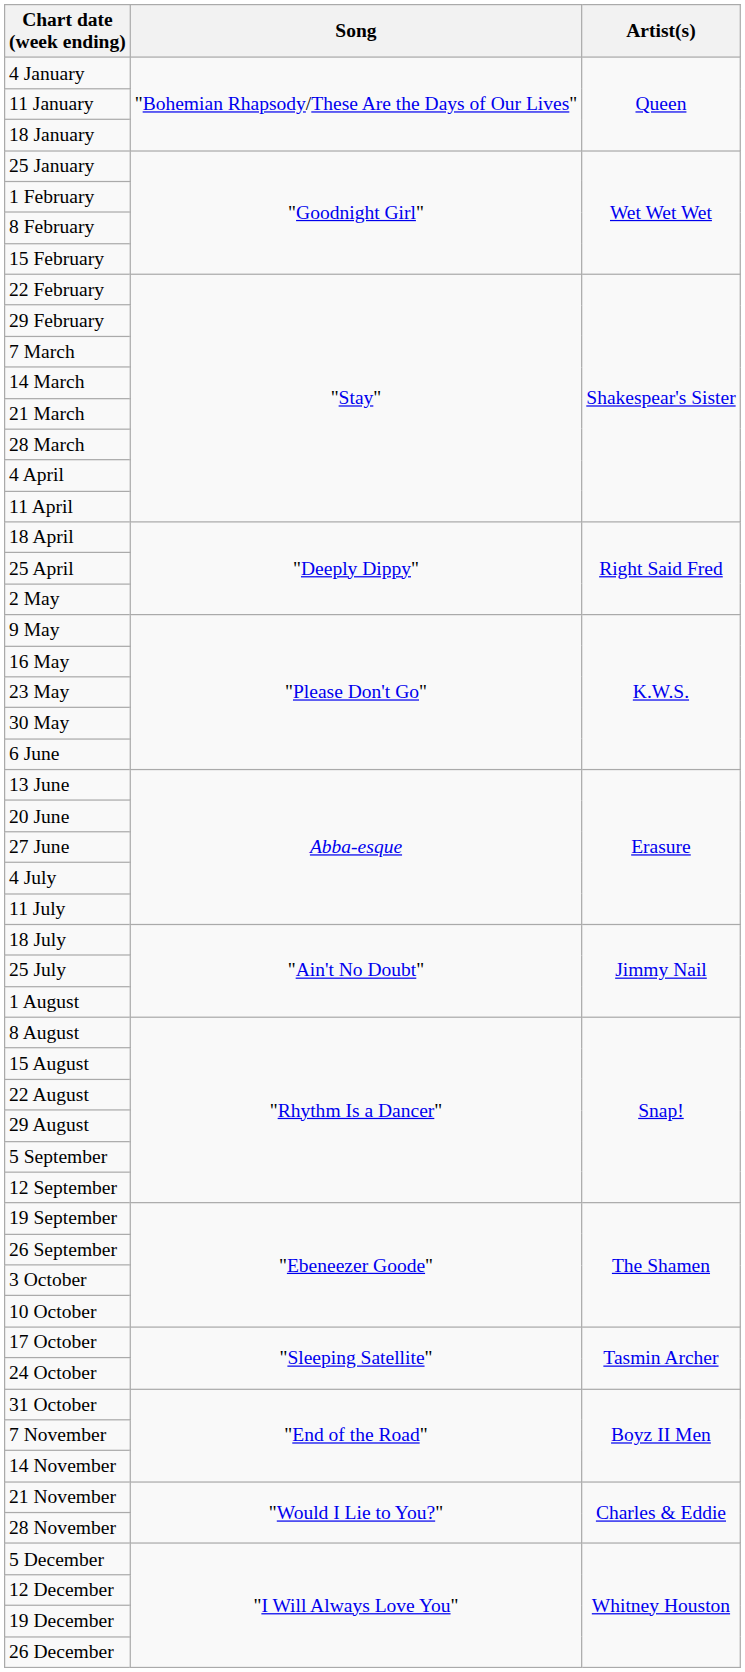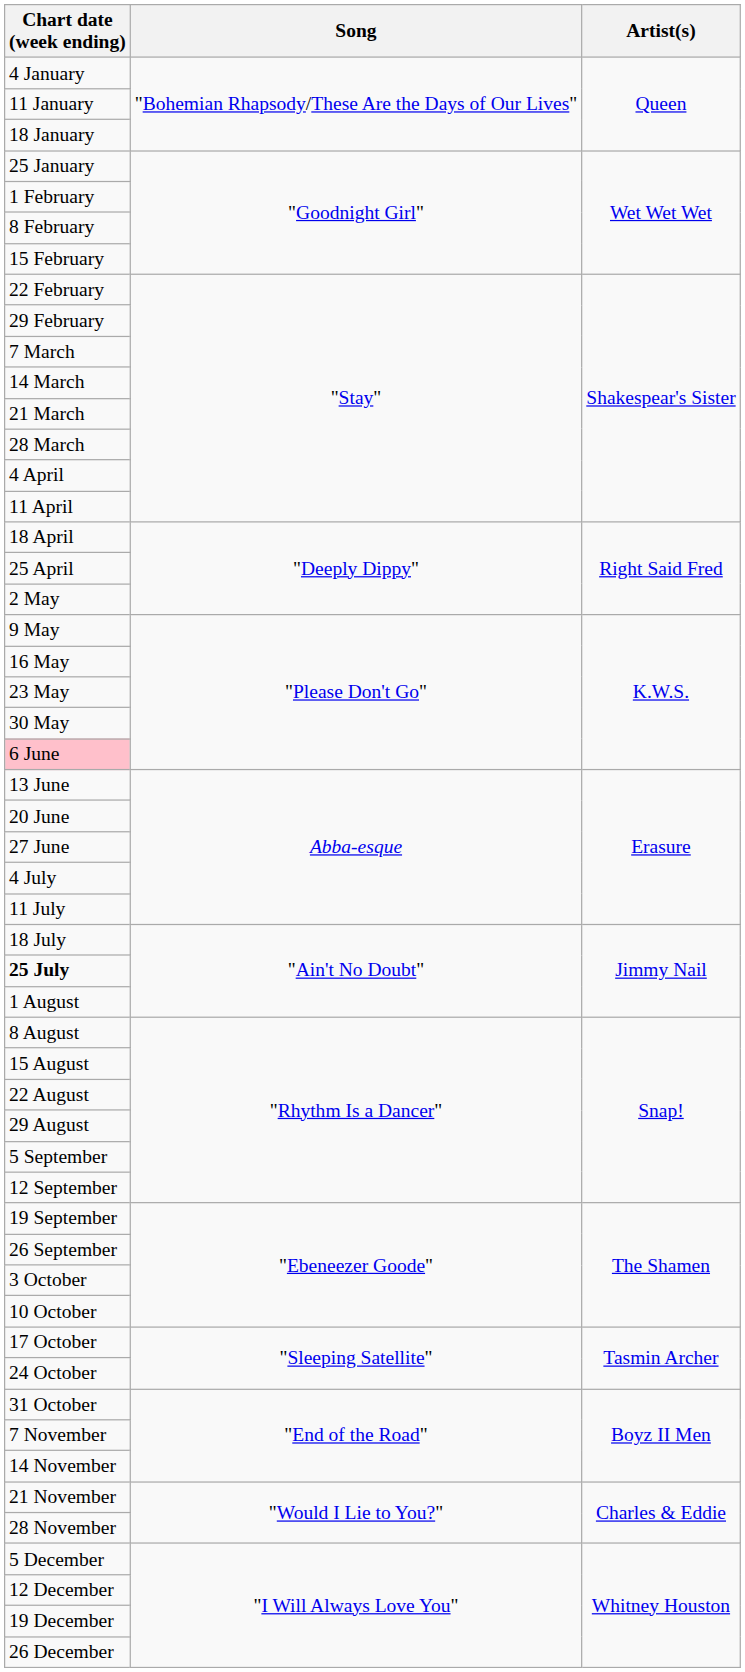(34, 753) no background -> (34, 753) pink background
(38, 970) normal -> (39, 970) bold
